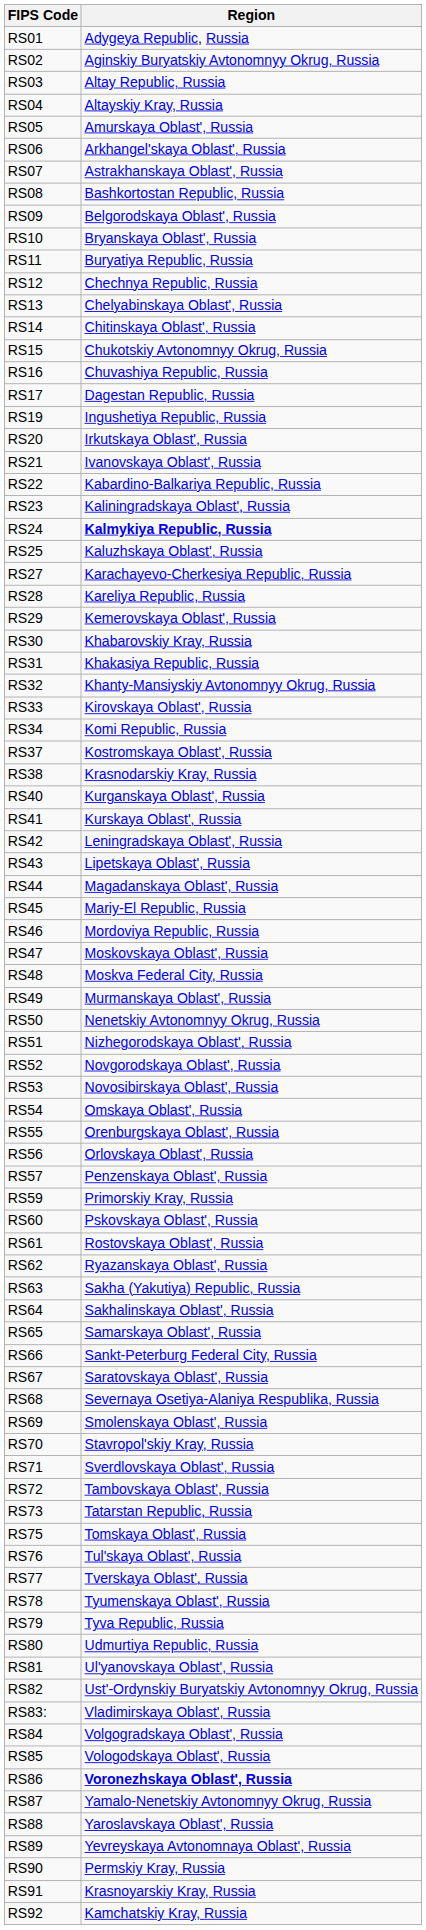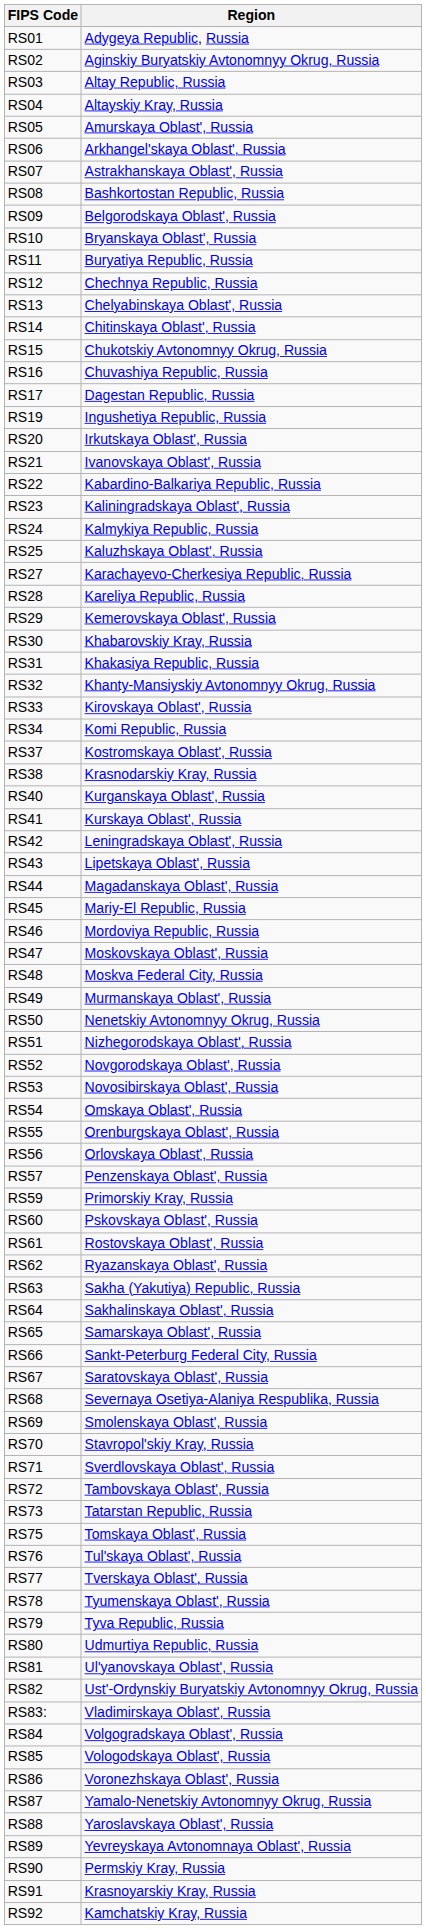(178, 529) bold -> (171, 529) normal
(188, 1779) bold -> (182, 1779) normal
